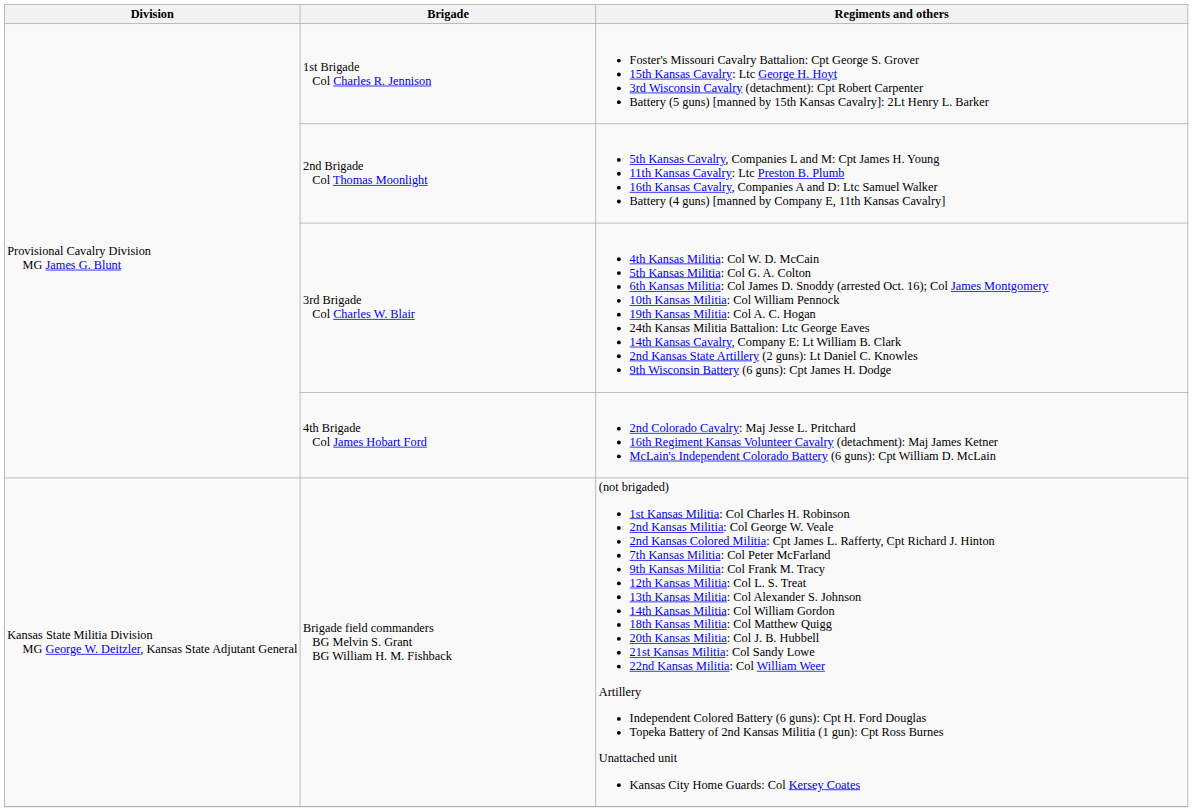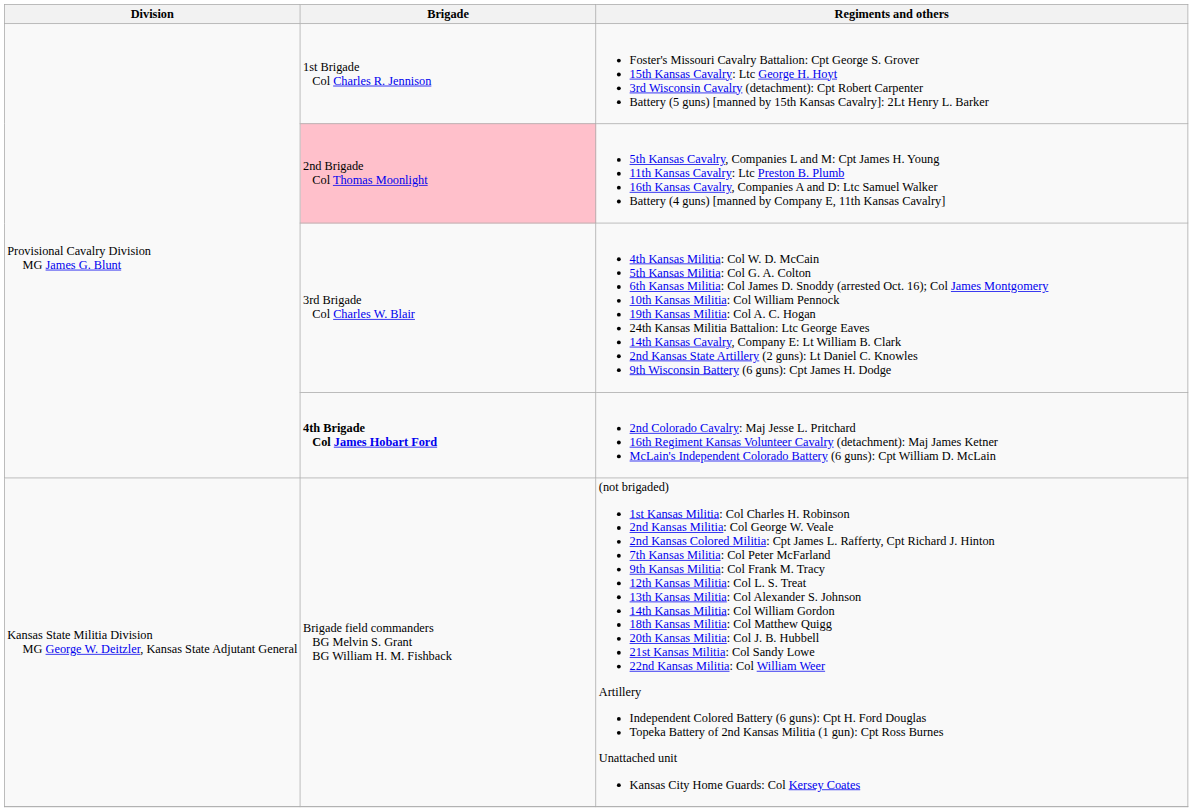(365, 173) no background -> (365, 173) pink background
(365, 435) normal -> (370, 435) bold
